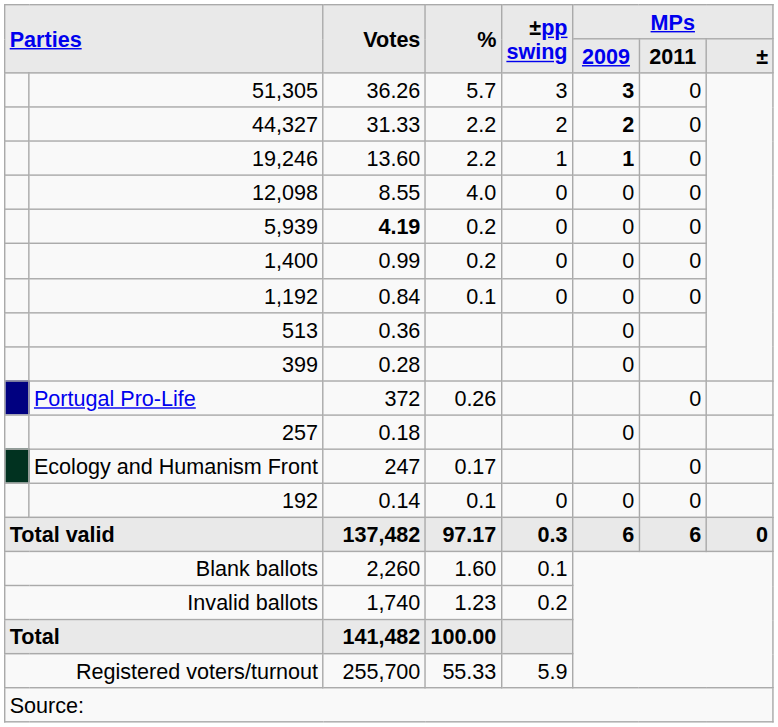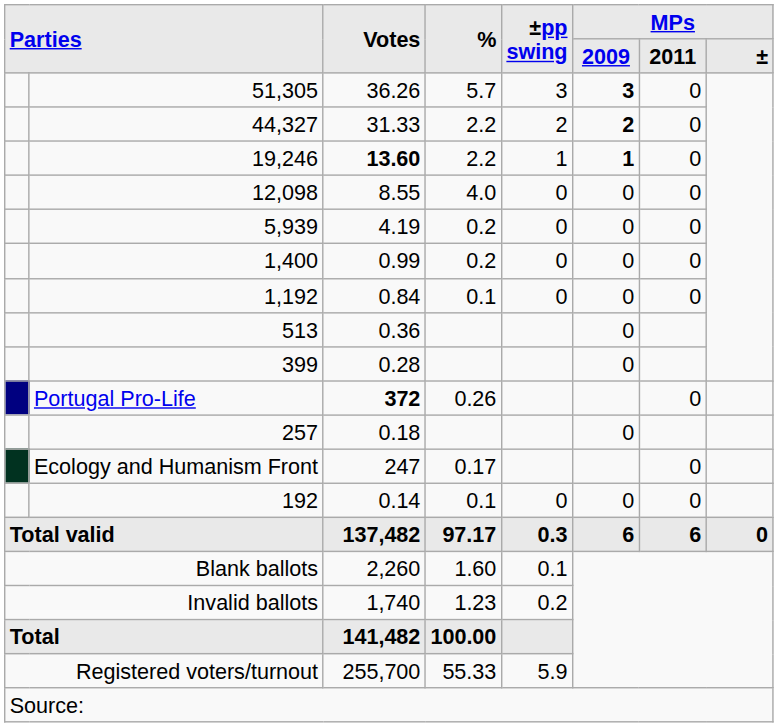(393, 159) normal -> (393, 159) bold
(399, 227) bold -> (399, 227) normal
(402, 398) normal -> (402, 398) bold
